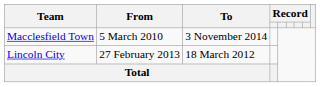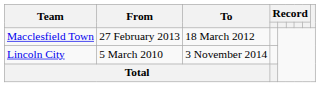(131, 36) 5 March 2010 -> (140, 36) 27 February 2013
(226, 36) 3 November 2014 -> (220, 36) 18 March 2012
(140, 54) 27 February 2013 -> (131, 54) 5 March 2010
(220, 54) 18 March 2012 -> (226, 54) 3 November 2014
